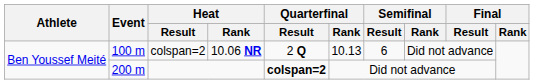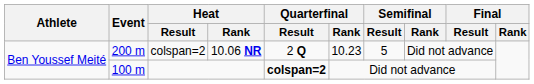(128, 51) 100 m -> (128, 51) 200 m
(346, 51) 10.13 -> (346, 51) 10.23
(384, 51) 6 -> (384, 51) 5
(128, 70) 200 m -> (128, 70) 100 m
